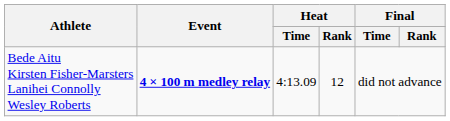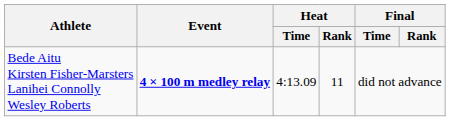(337, 81) 12 -> (337, 81) 11
